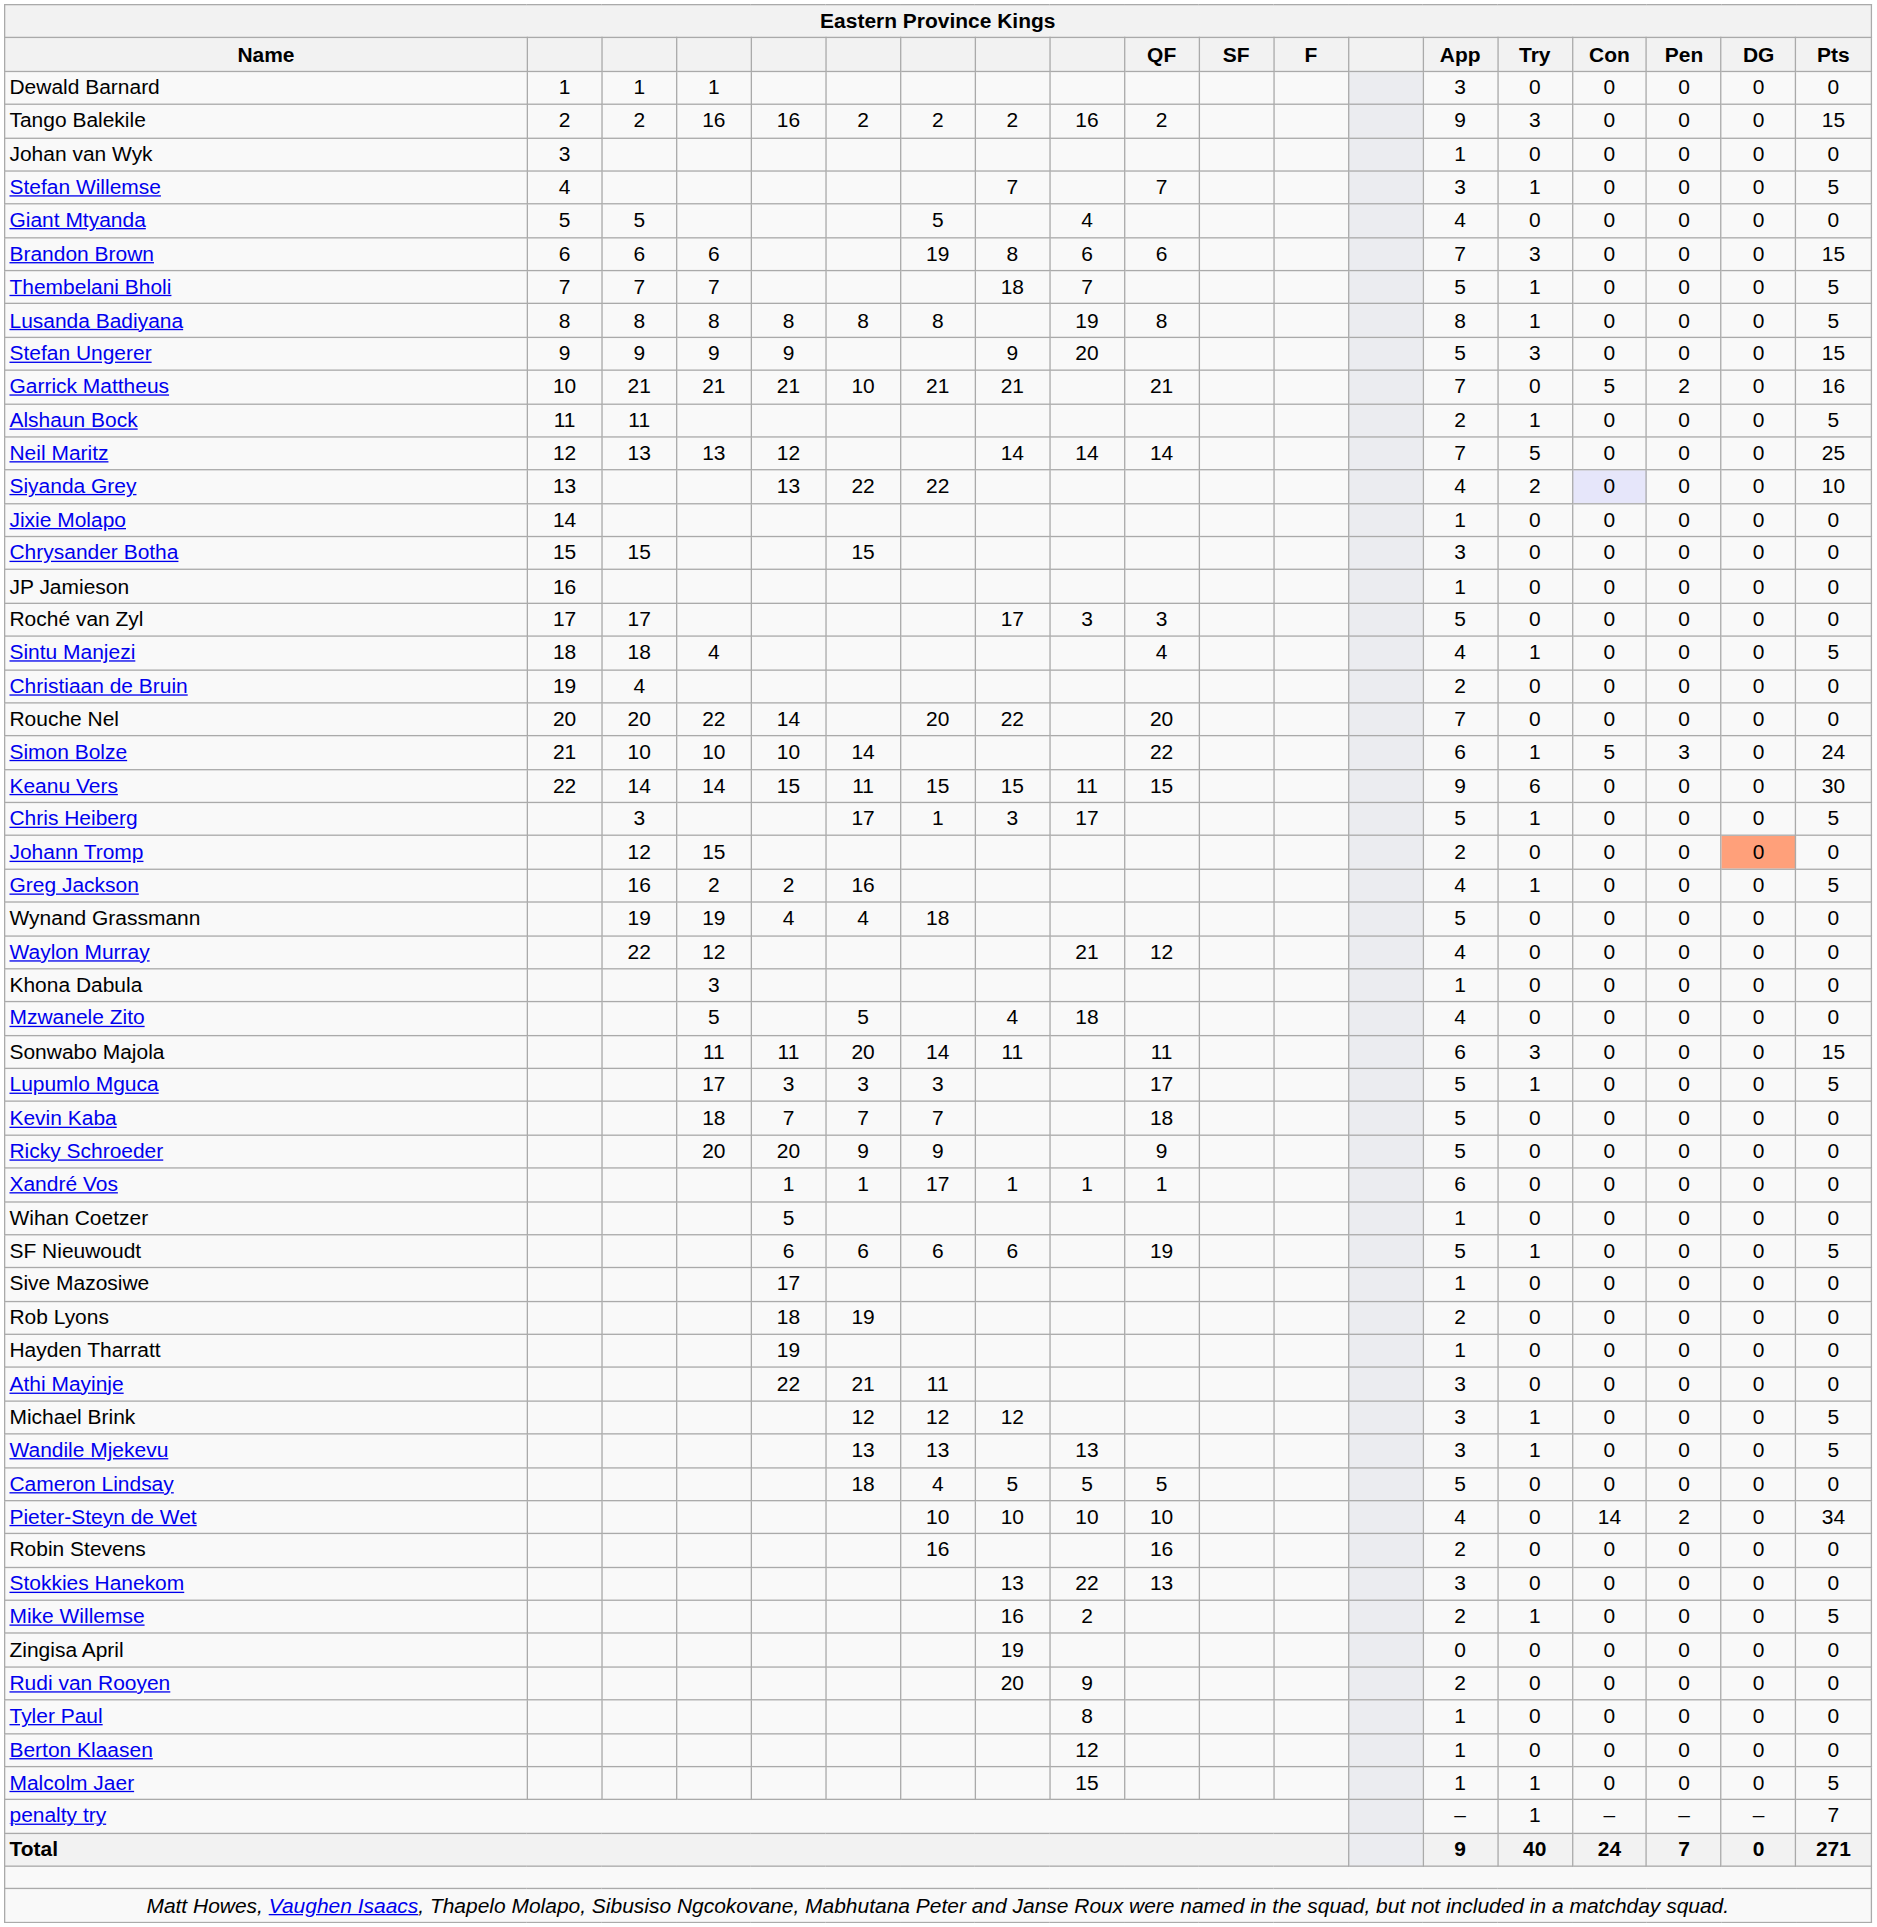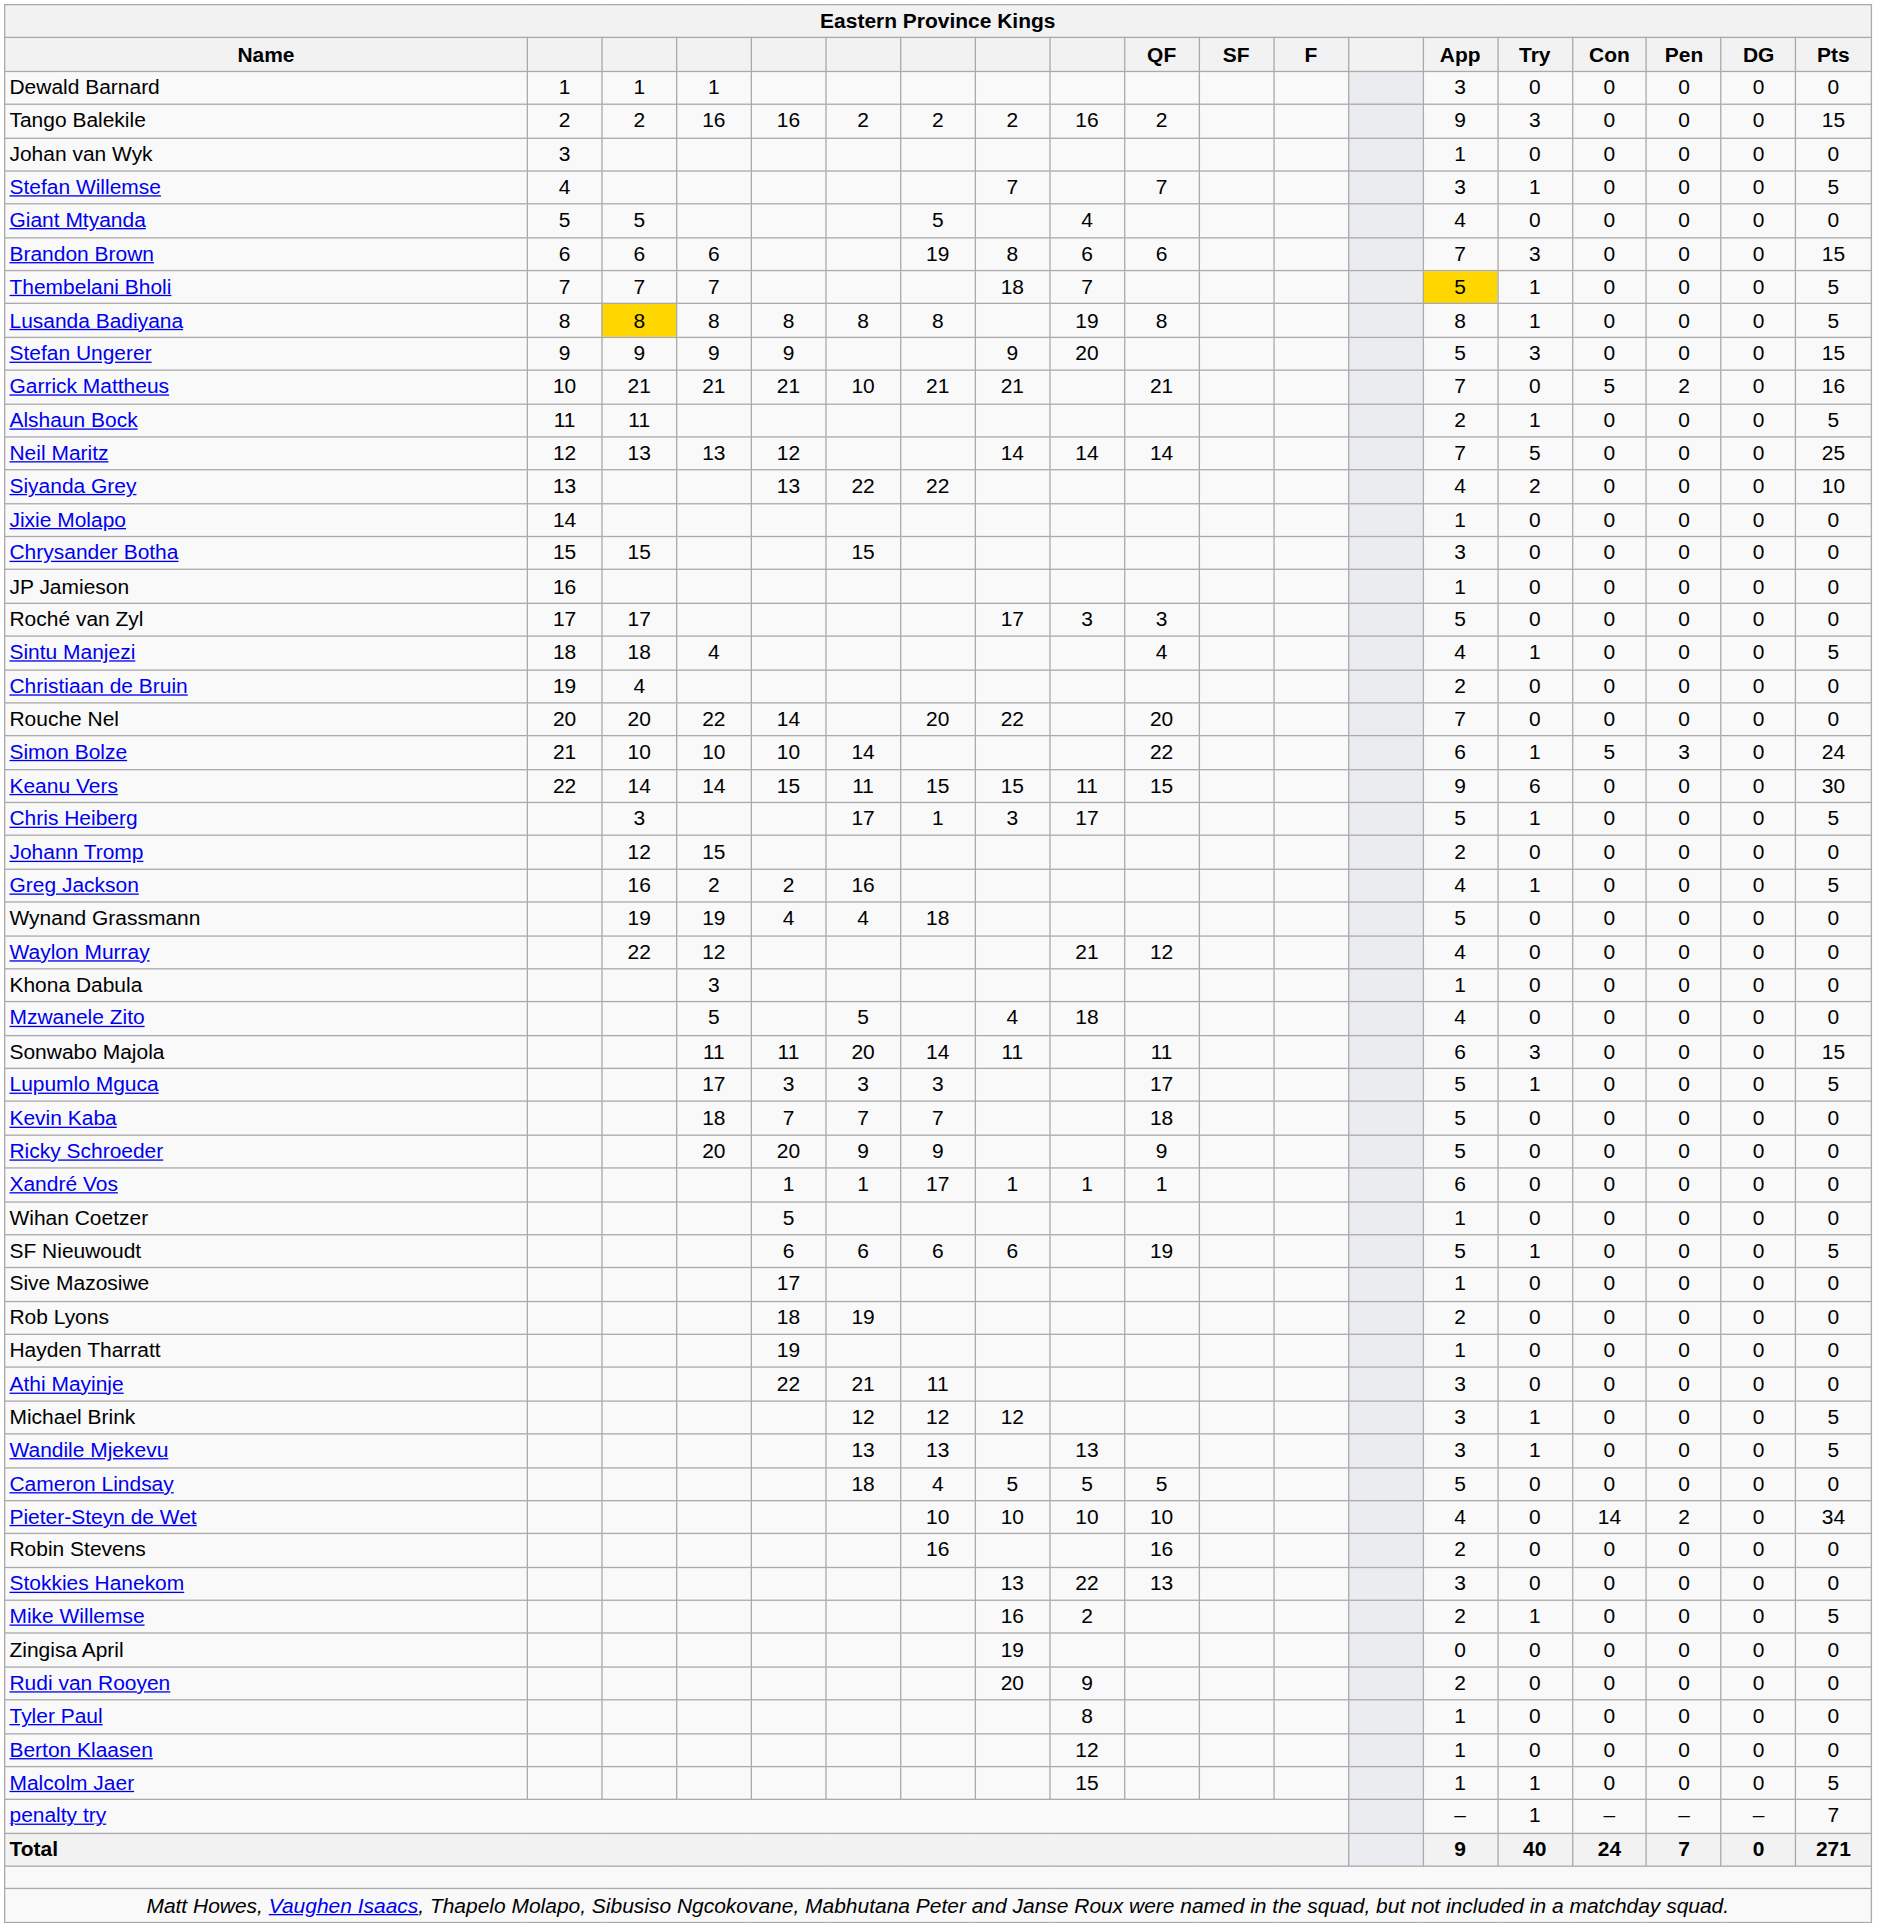(1460, 287) no background -> (1460, 287) gold background
(639, 320) no background -> (639, 320) gold background
(1609, 486) lavender background -> (1609, 486) no background
(1759, 852) lightsalmon background -> (1759, 852) no background
